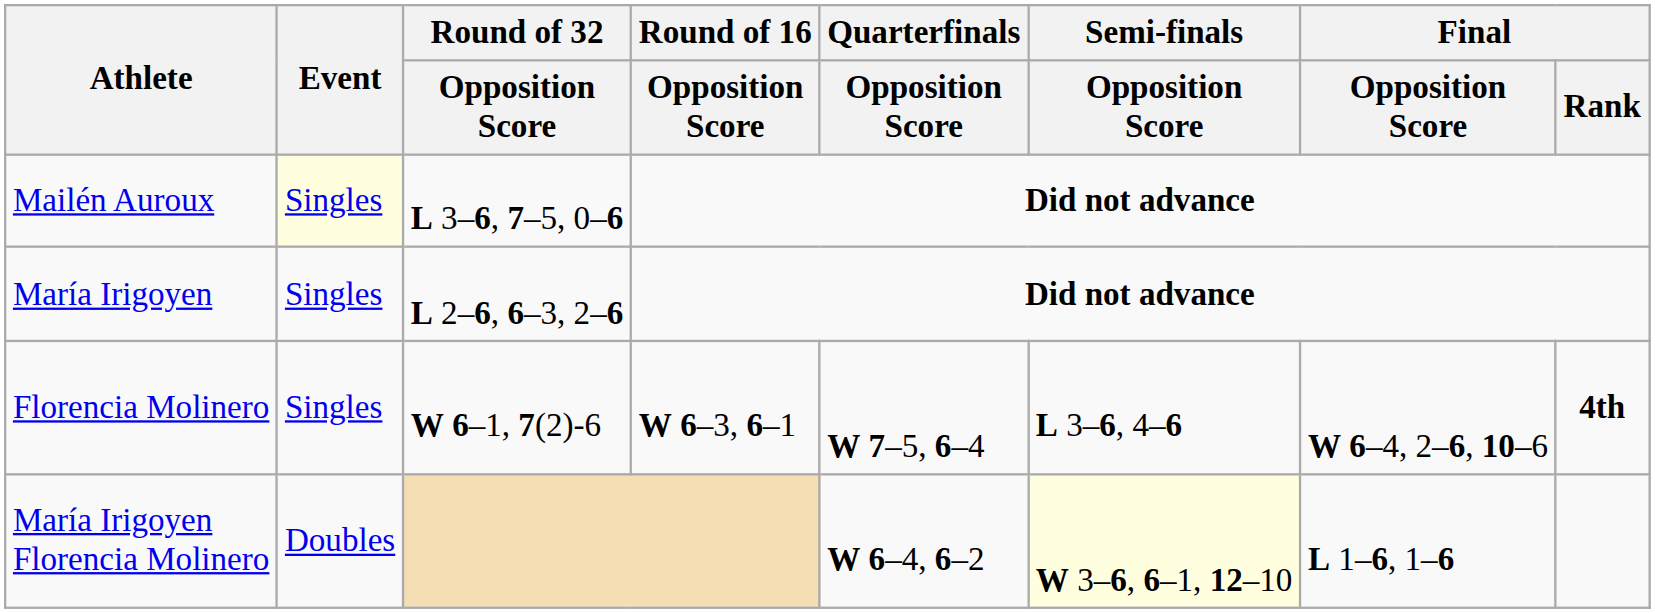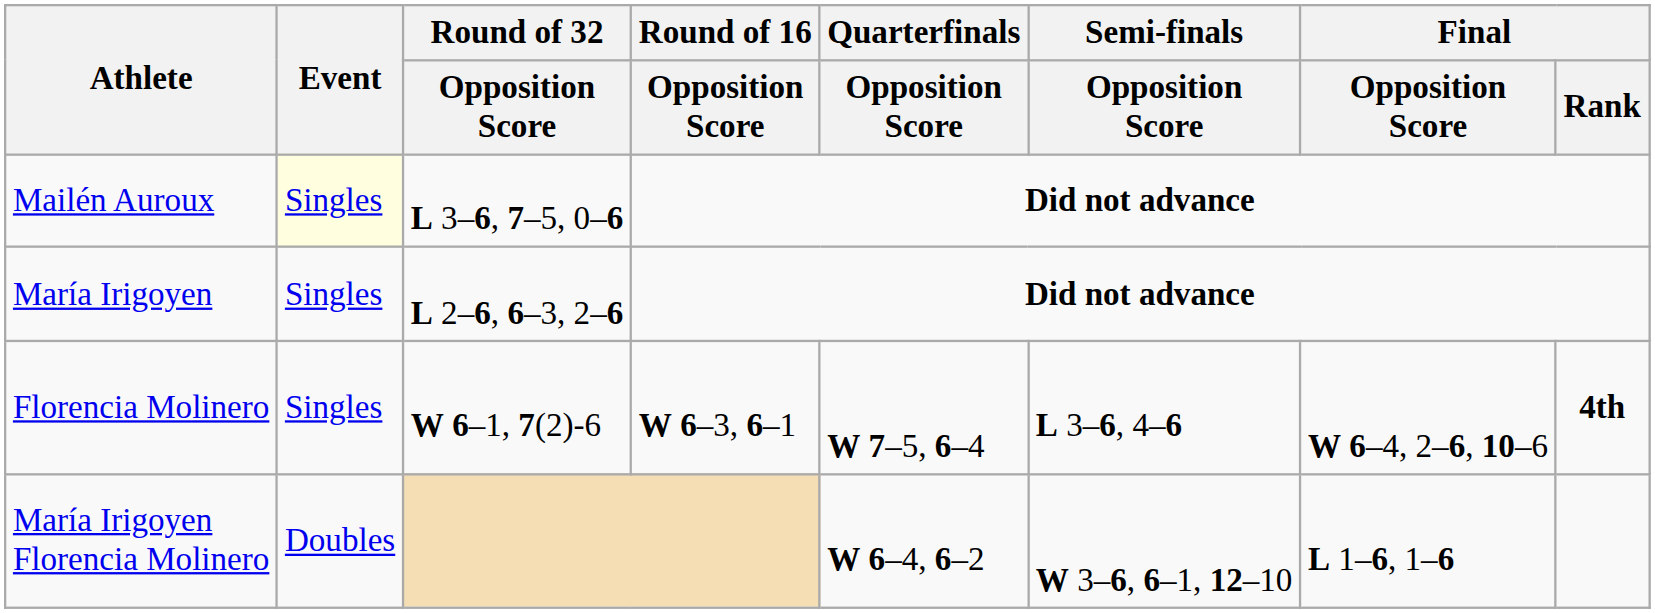(1164, 579) lightyellow background -> (1164, 579) no background
